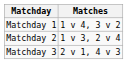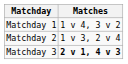(90, 52) normal -> (90, 52) bold
